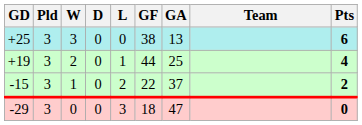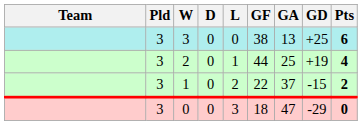columns swapped: (261, 15) <-> (19, 15)
